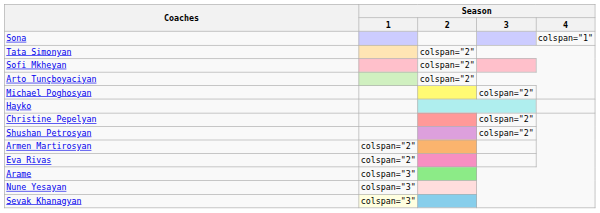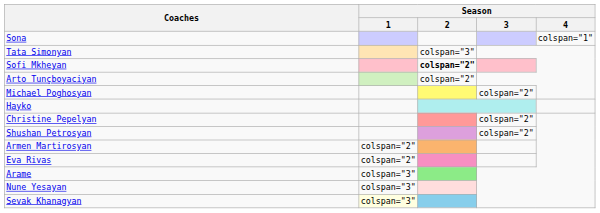(447, 52) colspan="2" -> (447, 52) colspan="3"
(447, 65) normal -> (447, 65) bold
